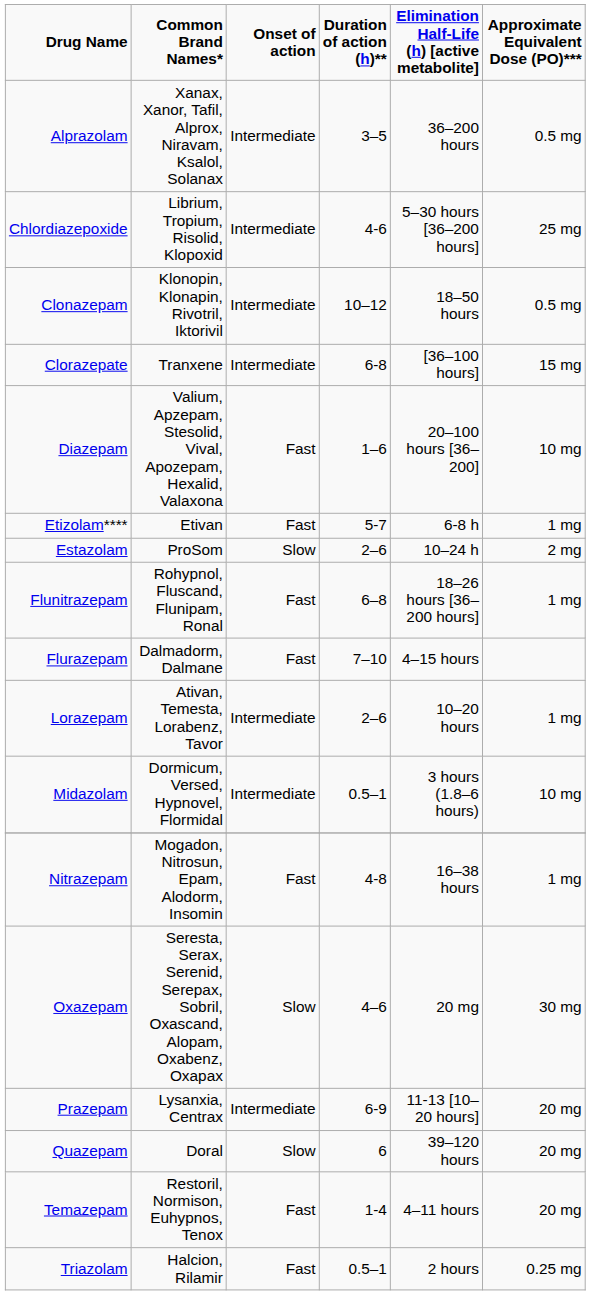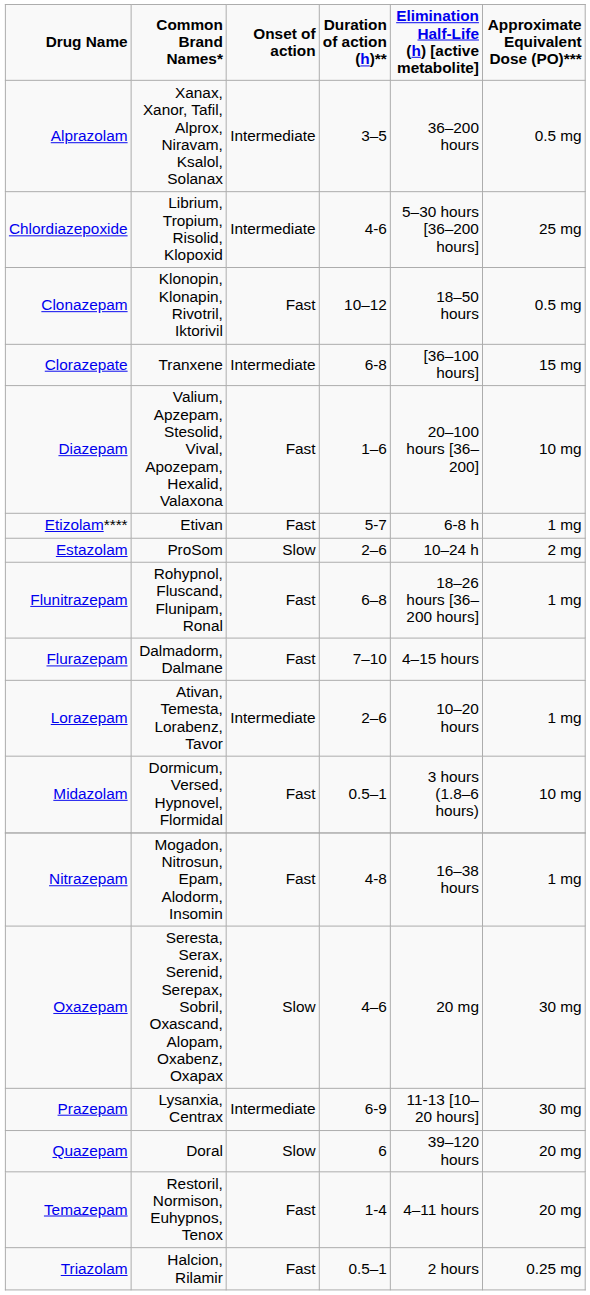(273, 305) Intermediate -> (301, 305) Fast
(273, 794) Intermediate -> (301, 794) Fast
(560, 1109) 20 mg -> (560, 1109) 30 mg
